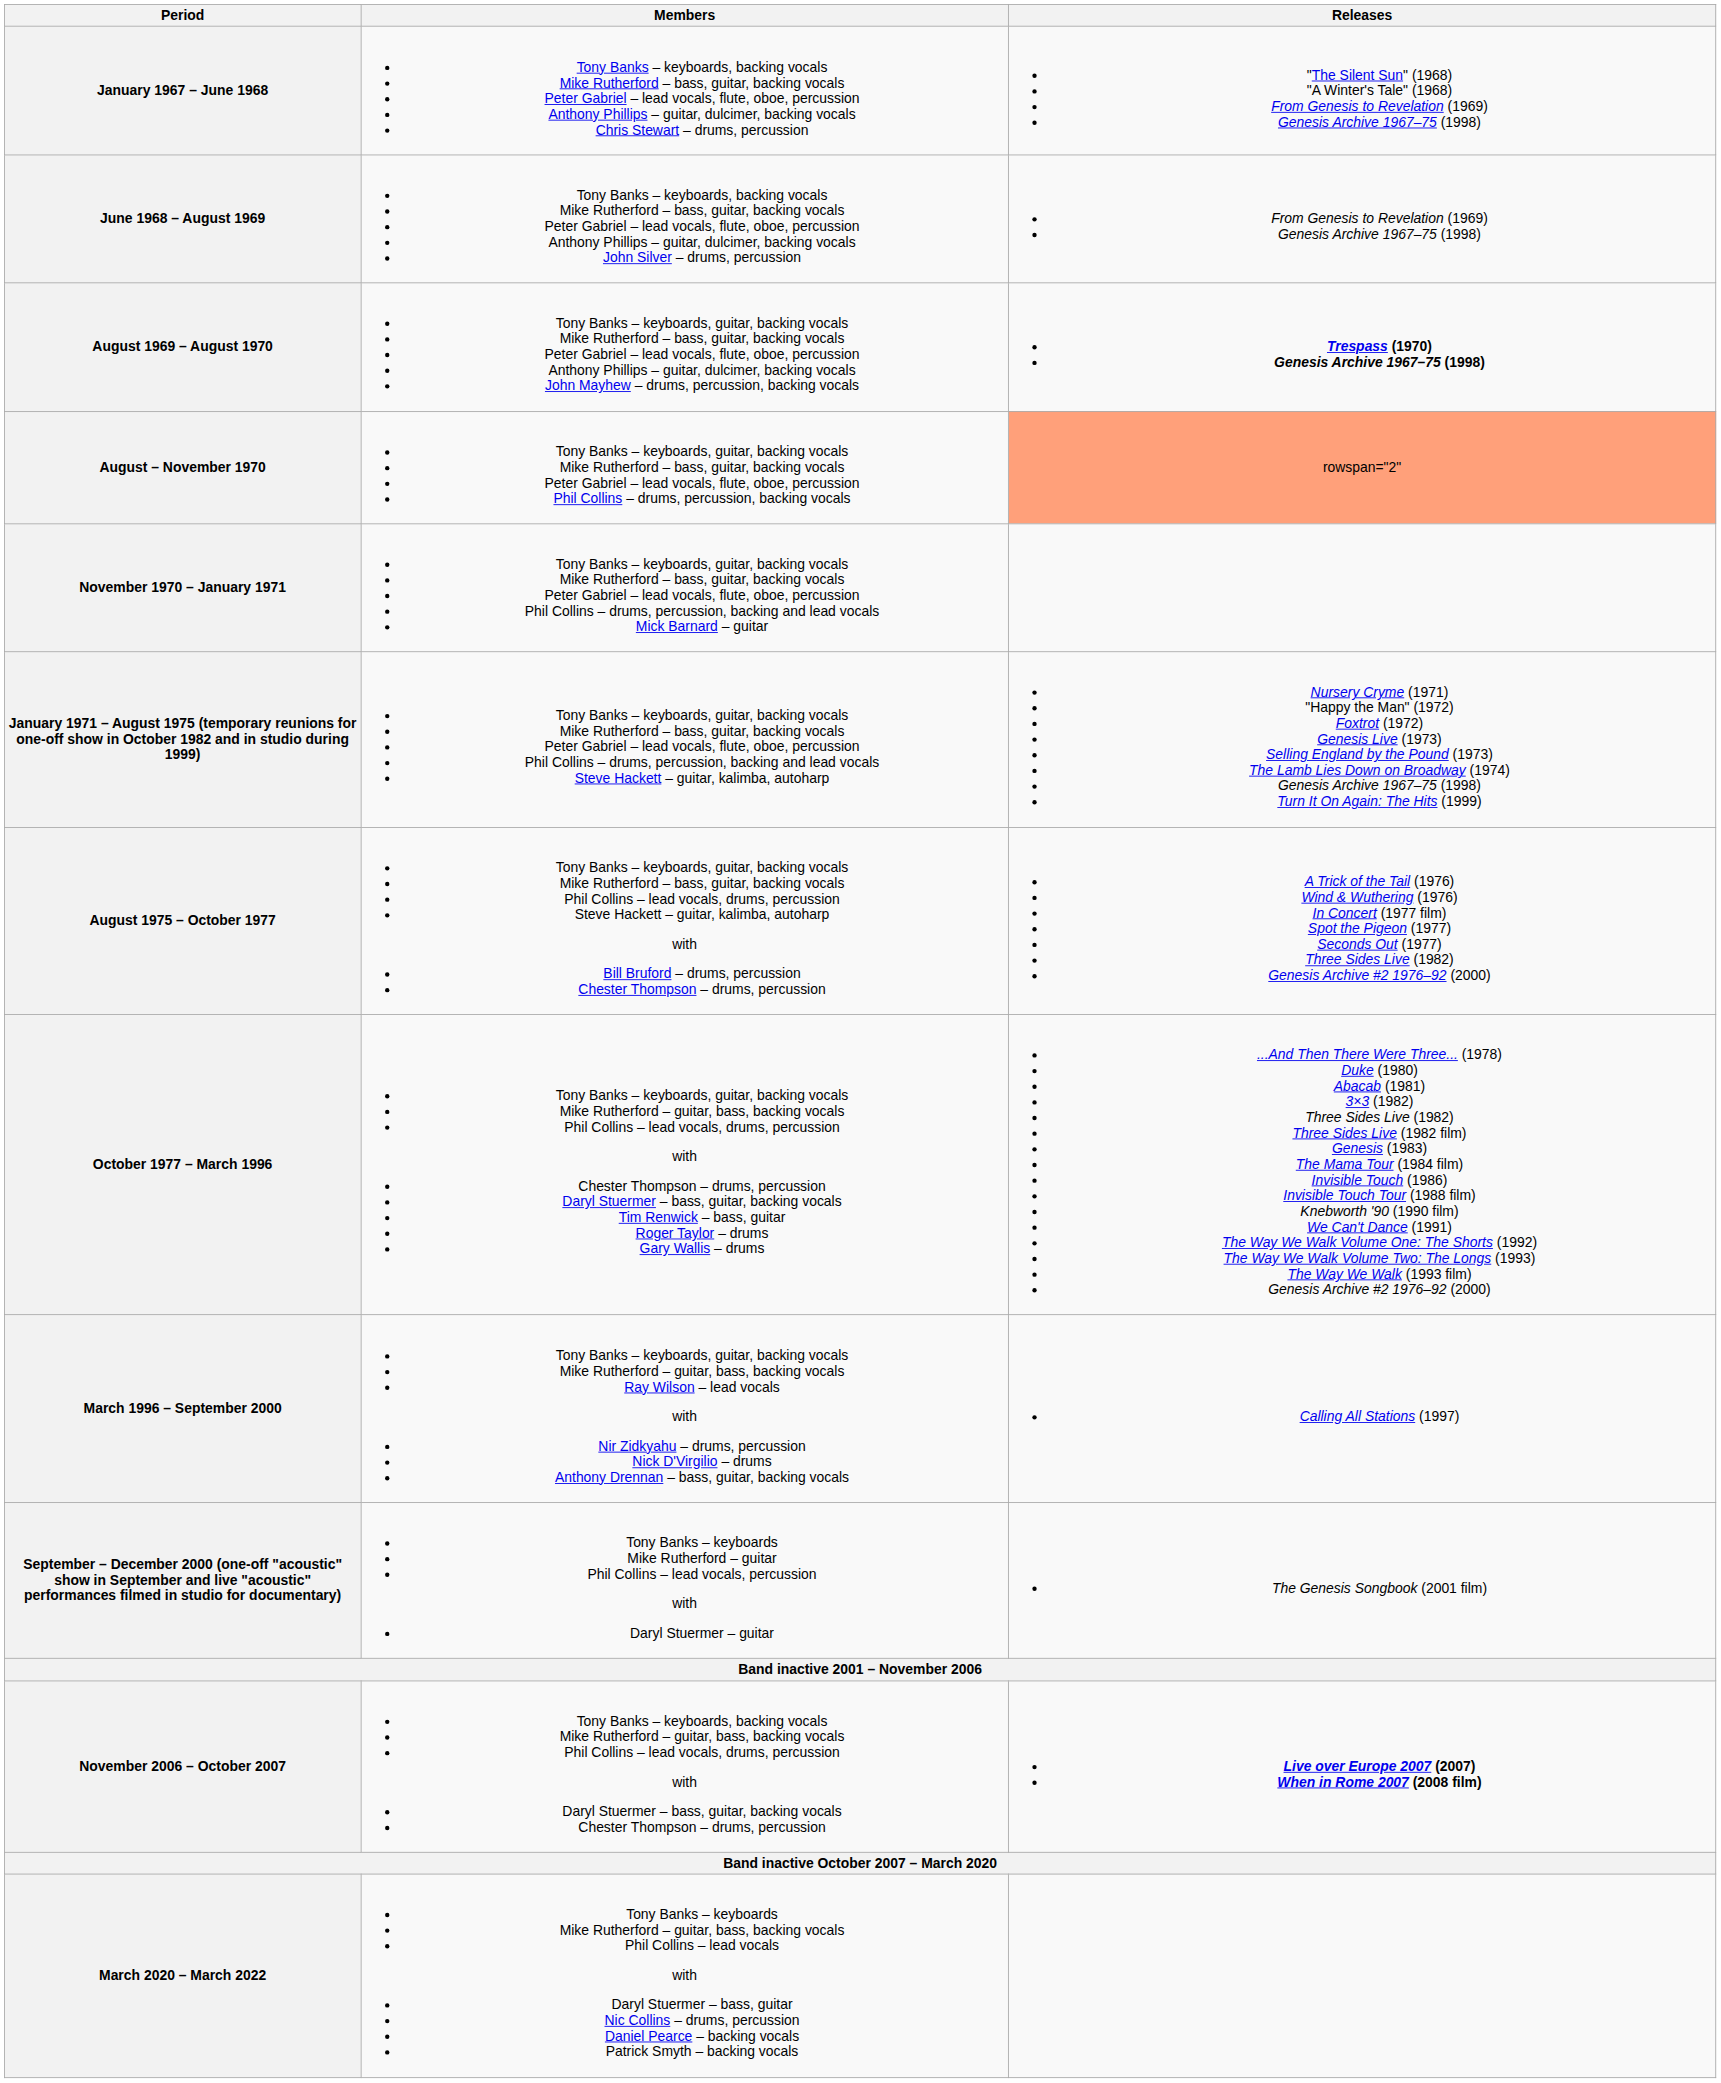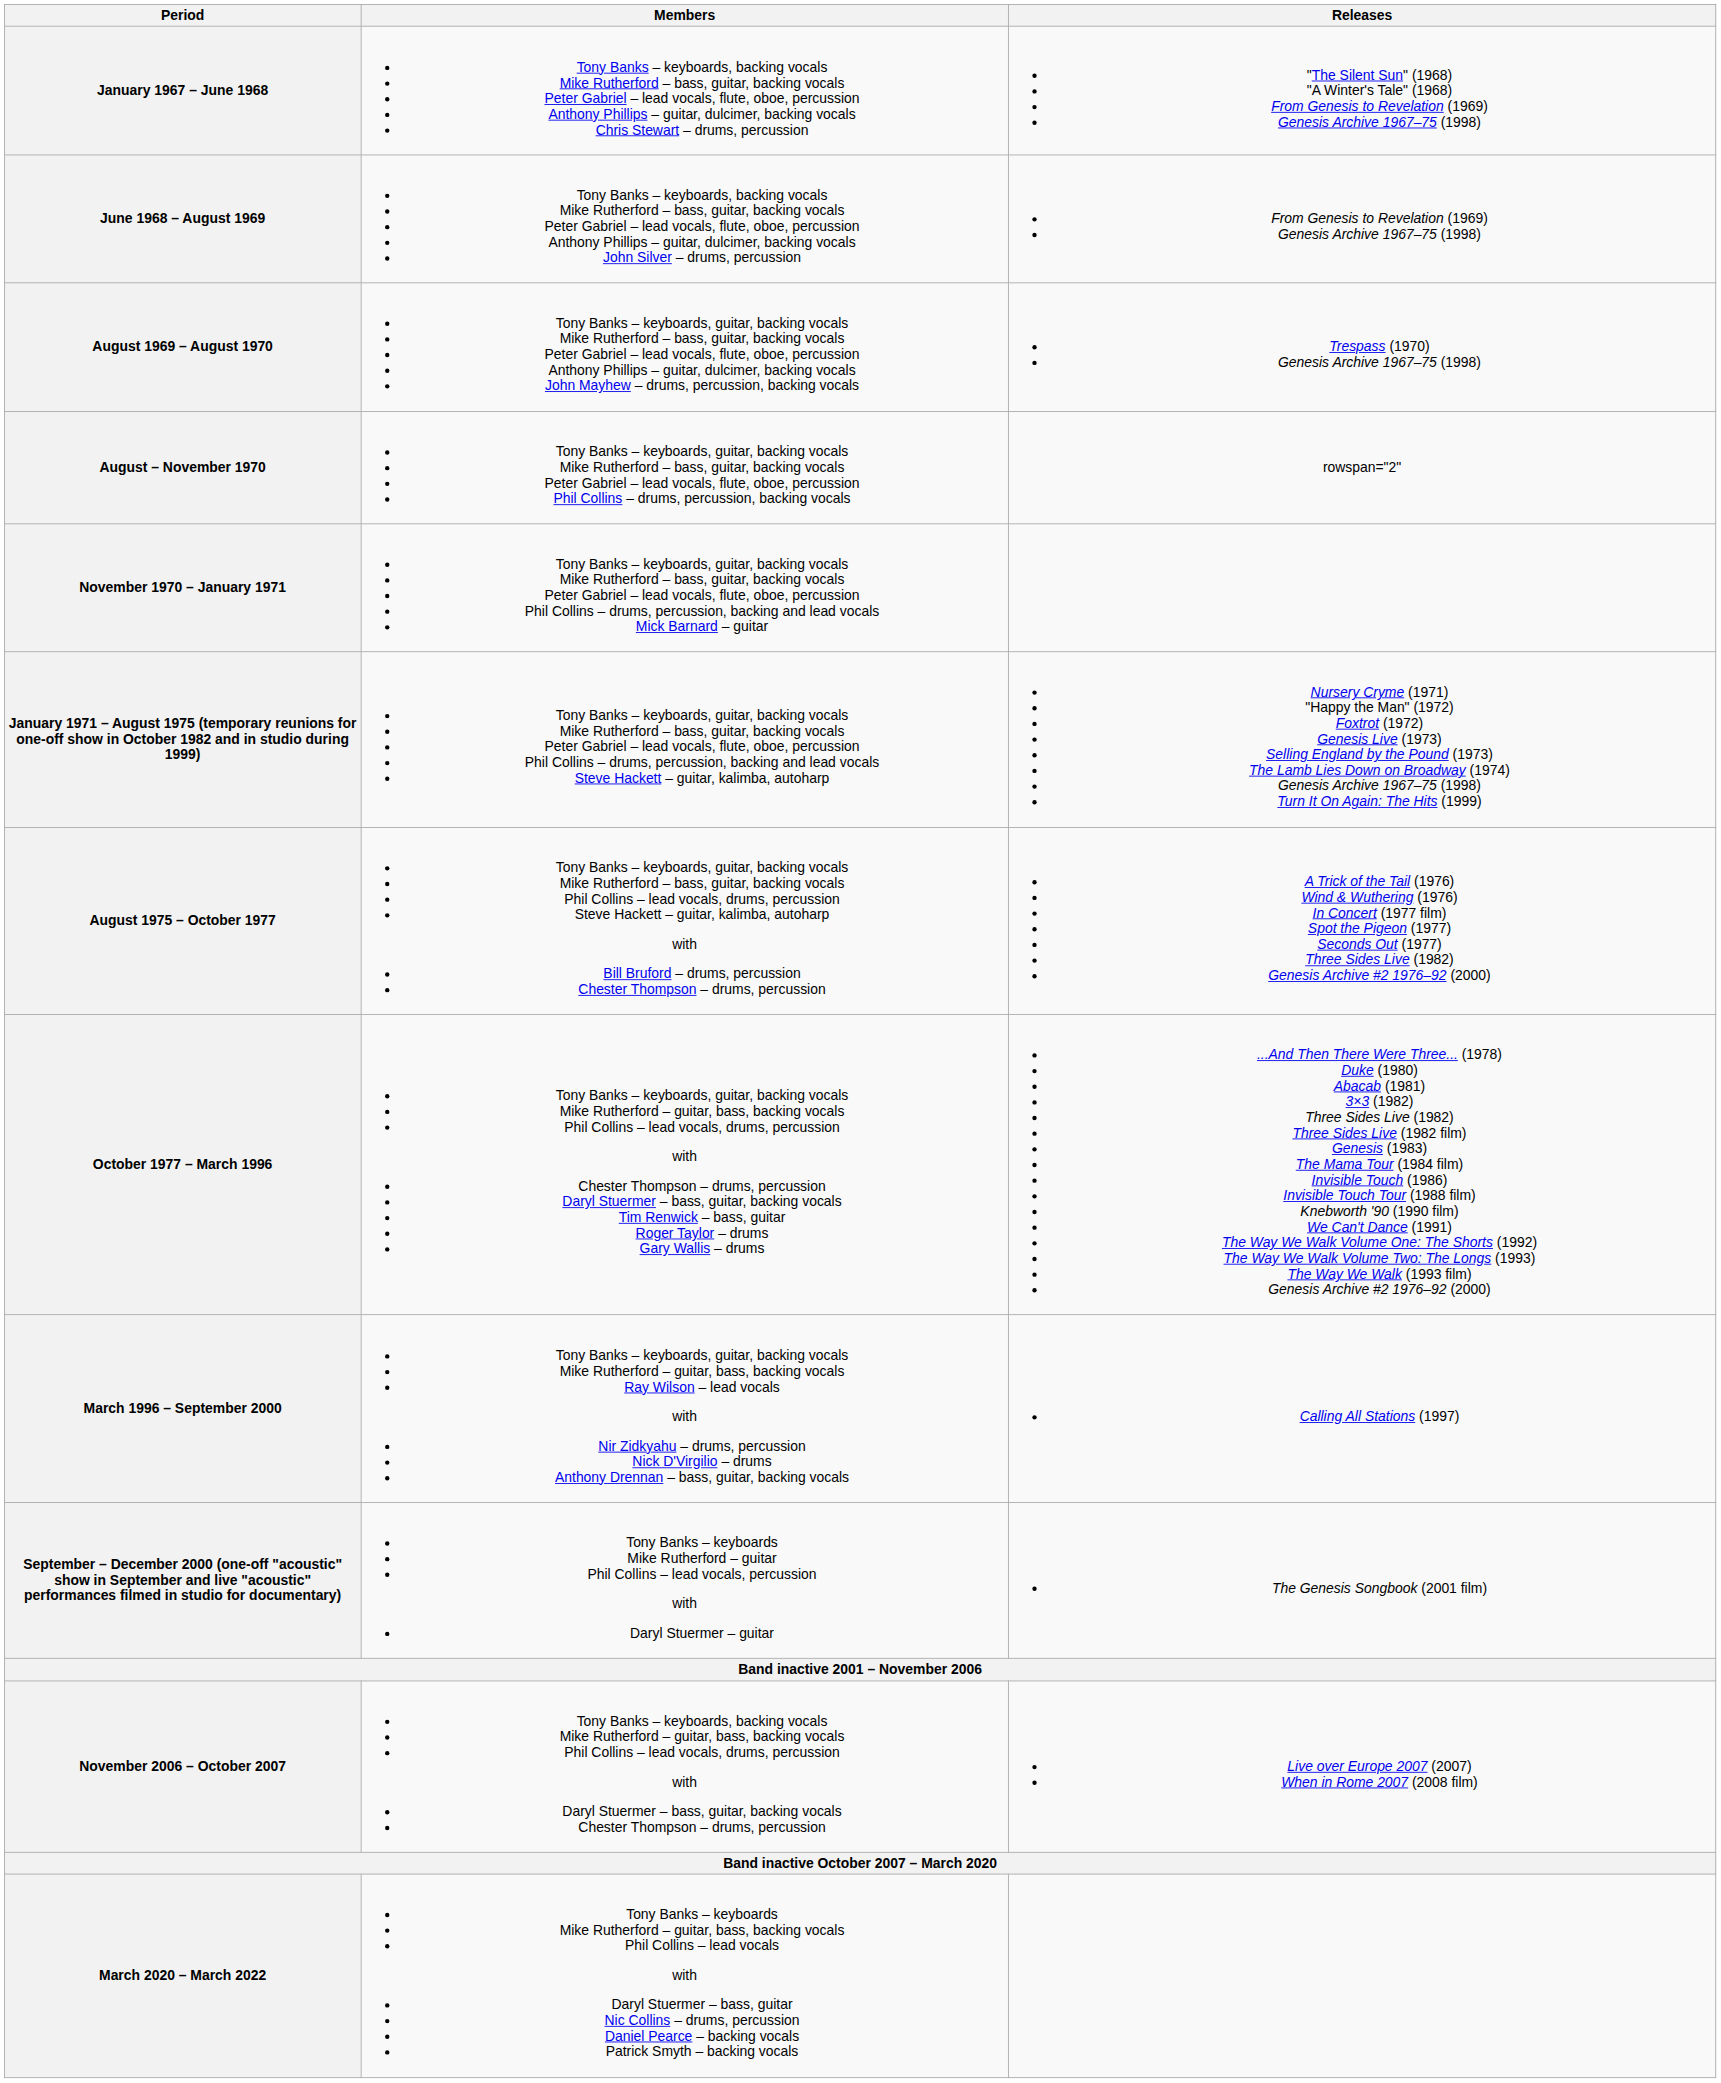(1362, 355) bold -> (1362, 355) normal
(1362, 467) lightsalmon background -> (1362, 467) no background
(1362, 1774) bold -> (1362, 1774) normal
